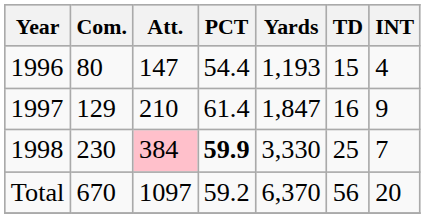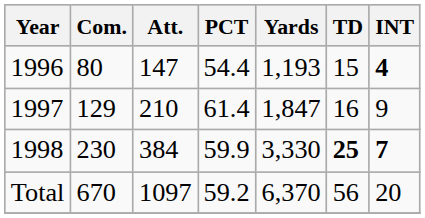(382, 66) normal -> (382, 66) bold
(159, 150) pink background -> (159, 150) no background
(227, 150) bold -> (227, 150) normal
(346, 150) normal -> (346, 150) bold
(382, 150) normal -> (382, 150) bold
